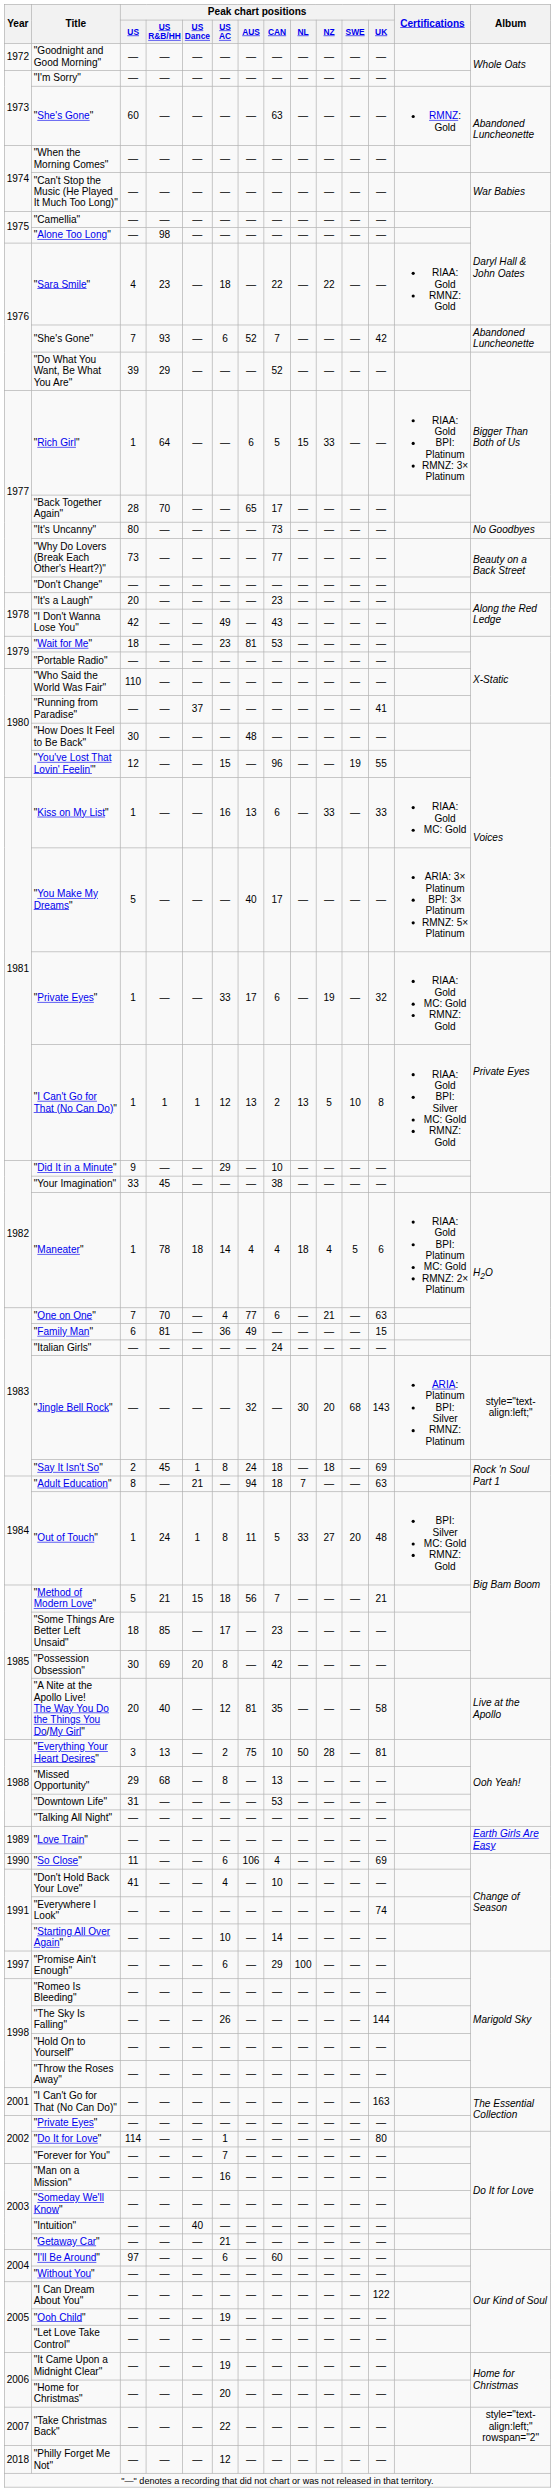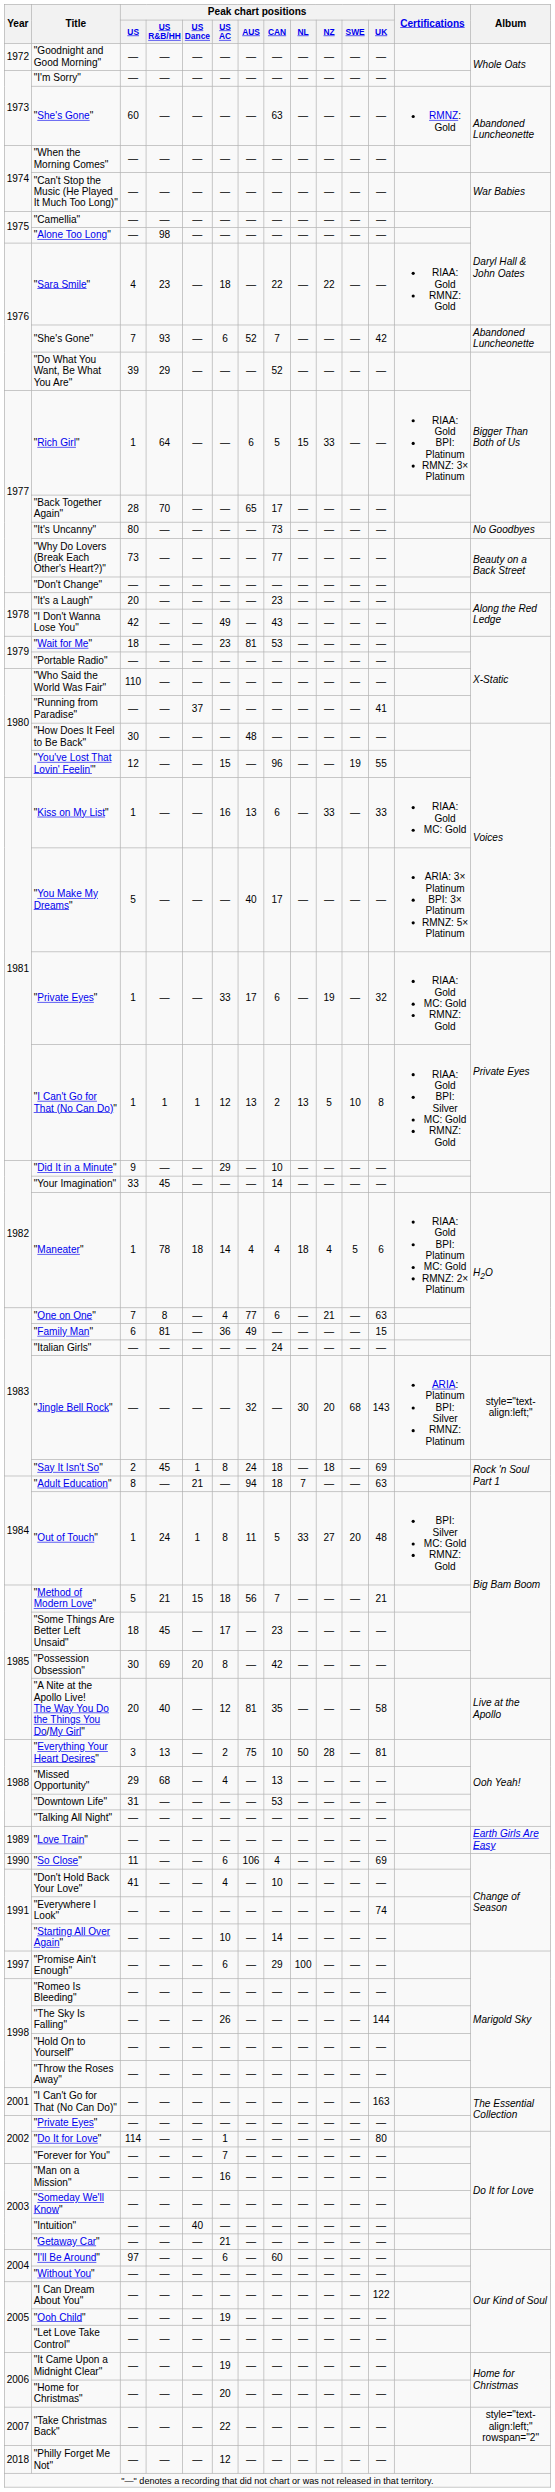(277, 1184) 38 -> (277, 1184) 14
(164, 1315) 70 -> (164, 1315) 8
(164, 1631) 85 -> (164, 1631) 45
(225, 1780) 8 -> (225, 1780) 4
